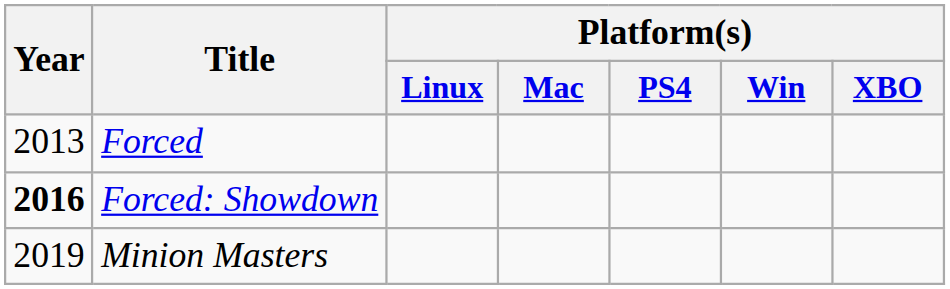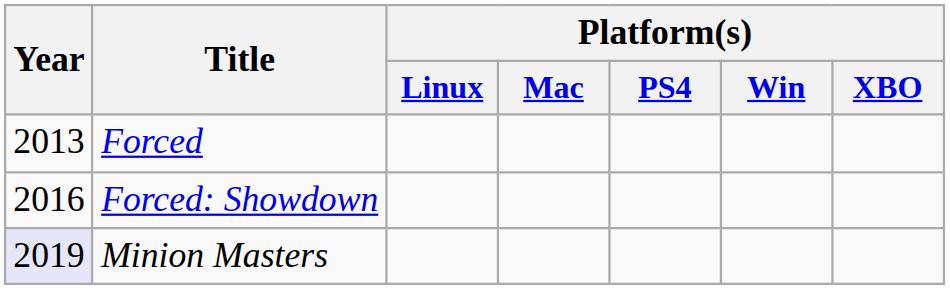(49, 198) bold -> (49, 198) normal
(49, 255) no background -> (49, 255) lavender background
